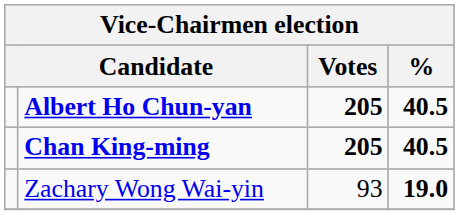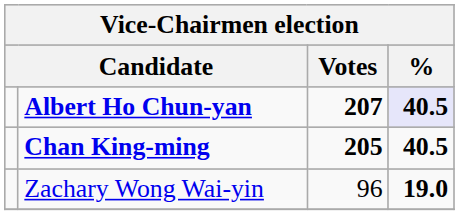(363, 106) 205 -> (363, 106) 207
(426, 106) no background -> (426, 106) lavender background
(370, 188) 93 -> (370, 188) 96
